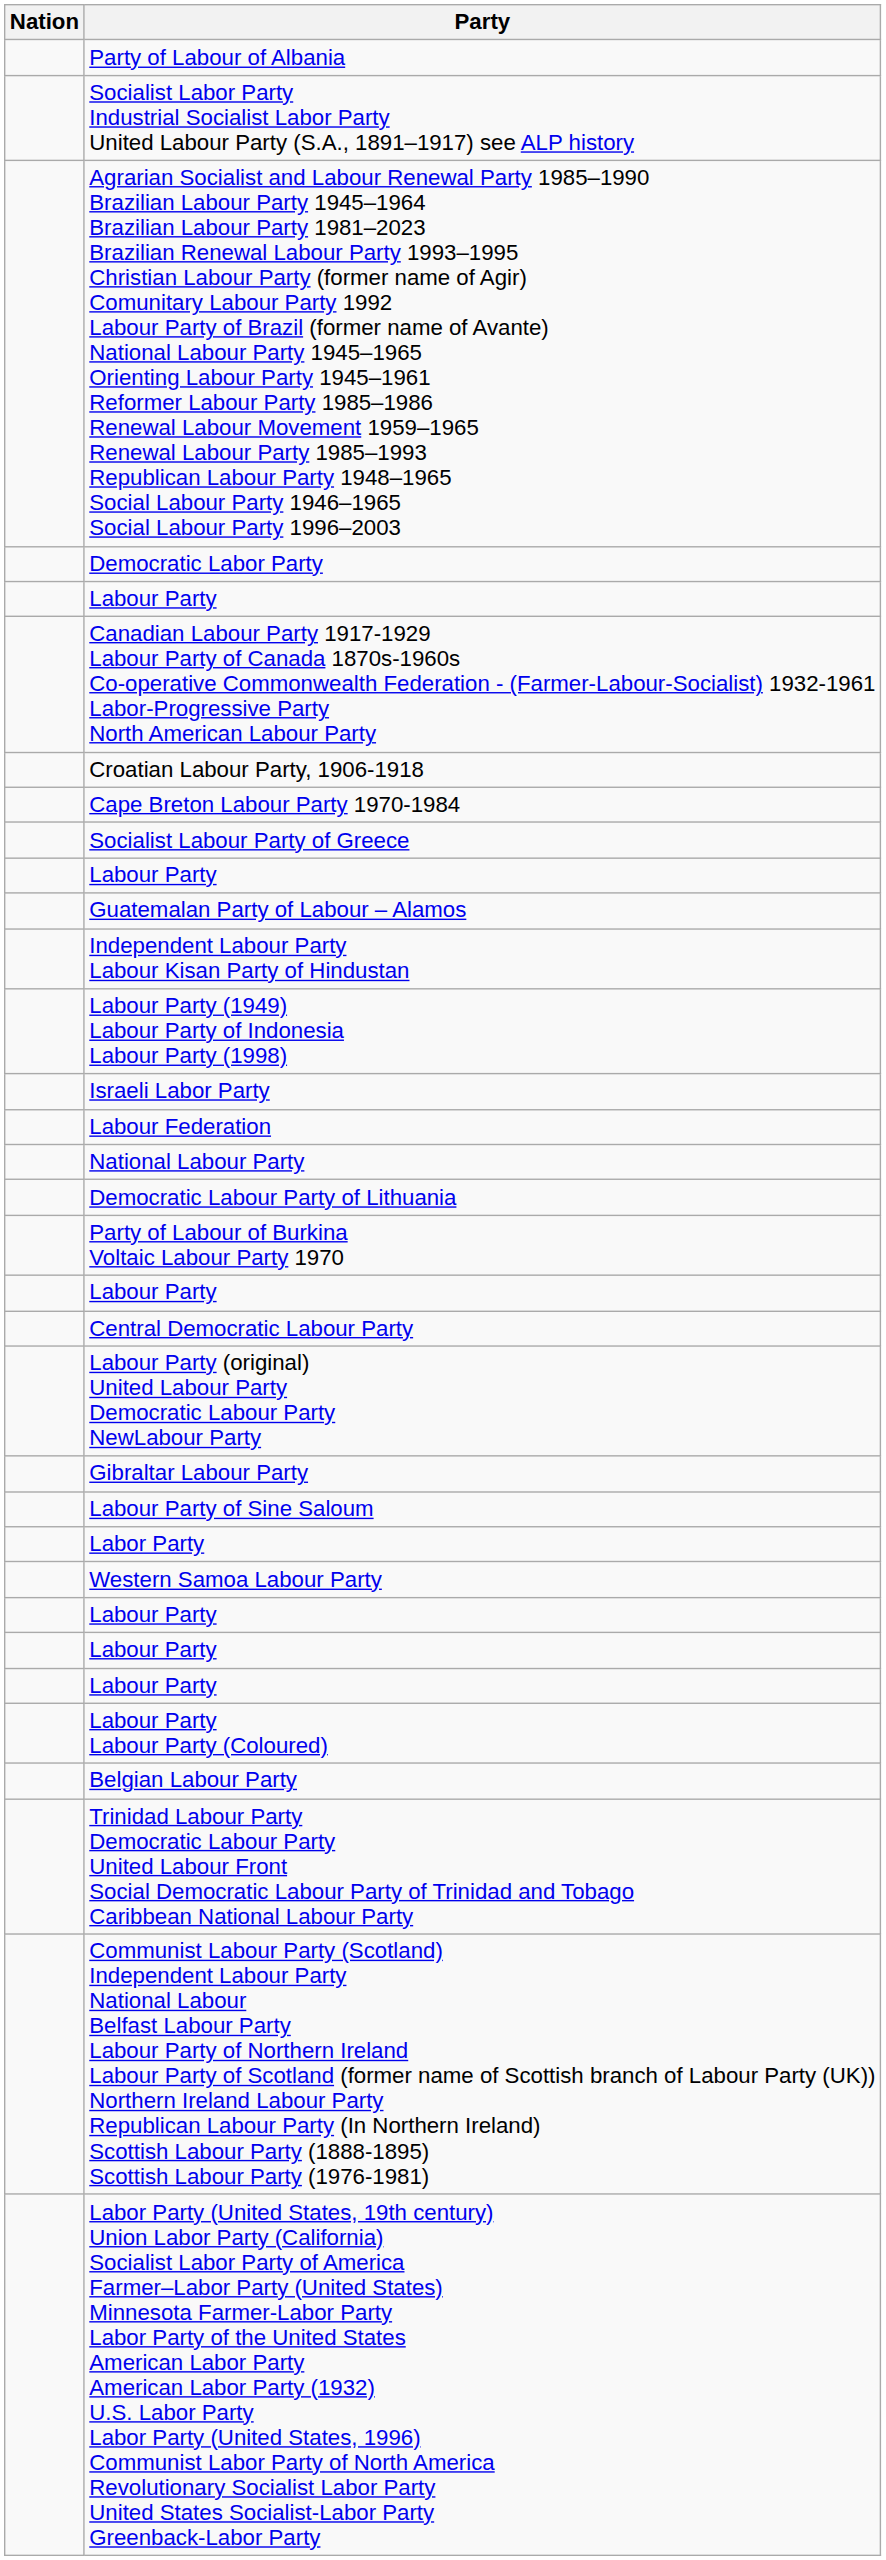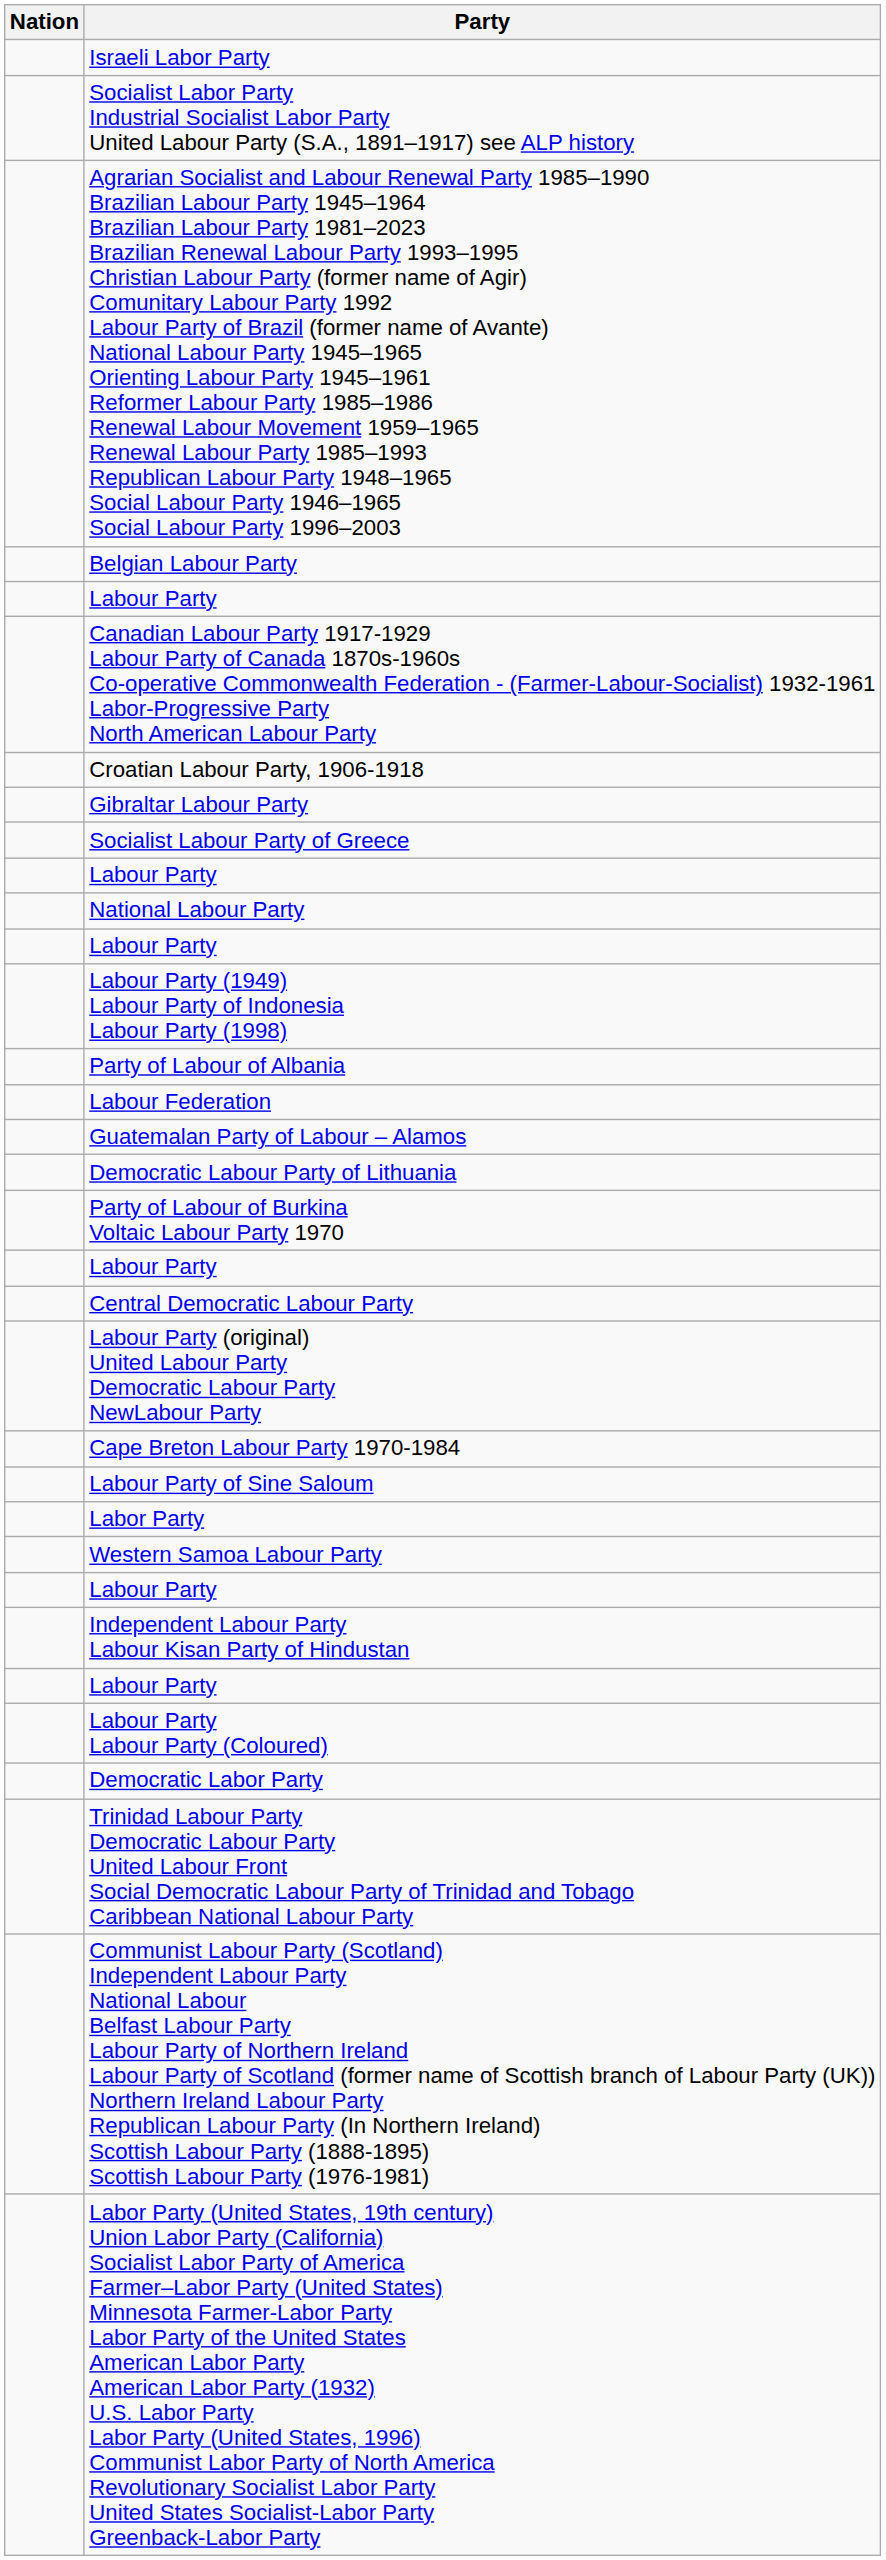(217, 57) Party of Labour of Albania -> (180, 57) Israeli Labor Party
(206, 563) Democratic Labor Party -> (193, 563) Belgian Labour Party
(275, 804) Cape Breton Labour Party 1970-1984 -> (199, 804) Gibraltar Labour Party
(278, 910) Guatemalan Party of Labour – Alamos -> (197, 910) National Labour Party
(249, 958) Independent Labour Party Labour Kisan Party of Hindustan -> (153, 945) Labour Party
(180, 1091) Israeli Labor Party -> (217, 1066) Party of Labour of Albania
(197, 1161) National Labour Party -> (278, 1136) Guatemalan Party of Labour – Alamos
(199, 1473) Gibraltar Labour Party -> (275, 1448) Cape Breton Labour Party 1970-1984
(153, 1649) Labour Party -> (249, 1637) Independent Labour Party Labour Kisan Party of Hindustan
(193, 1780) Belgian Labour Party -> (206, 1780) Democratic Labor Party
